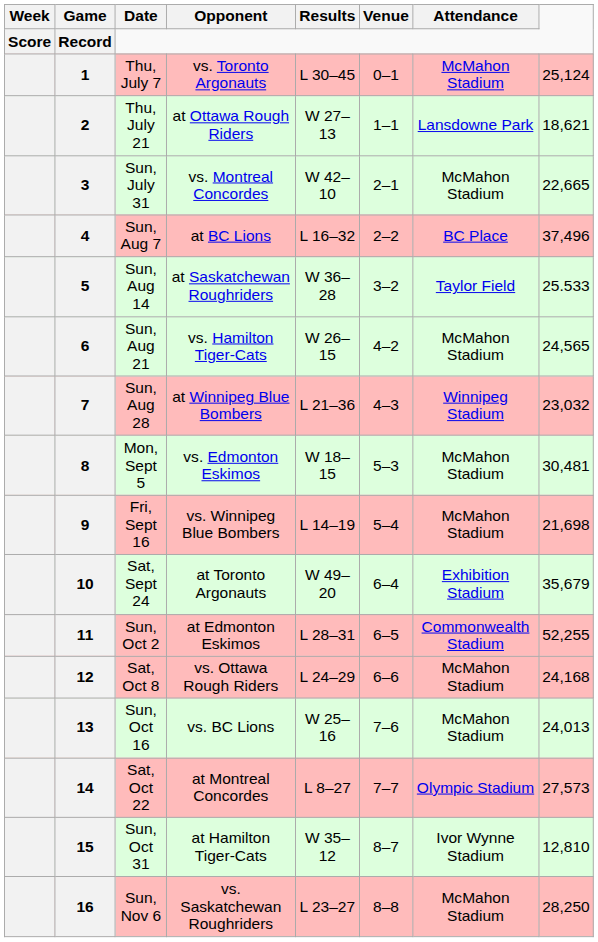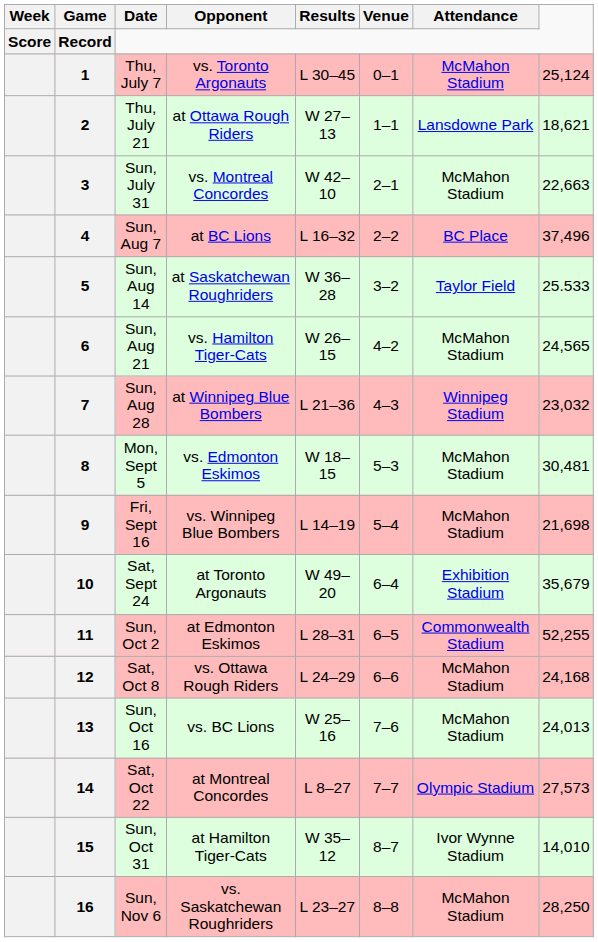(566, 185) 22,665 -> (566, 185) 22,663
(566, 847) 12,810 -> (566, 847) 14,010
